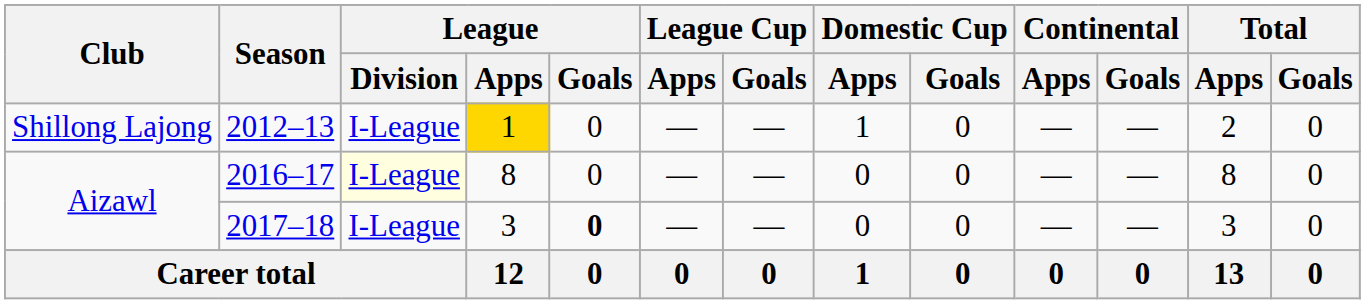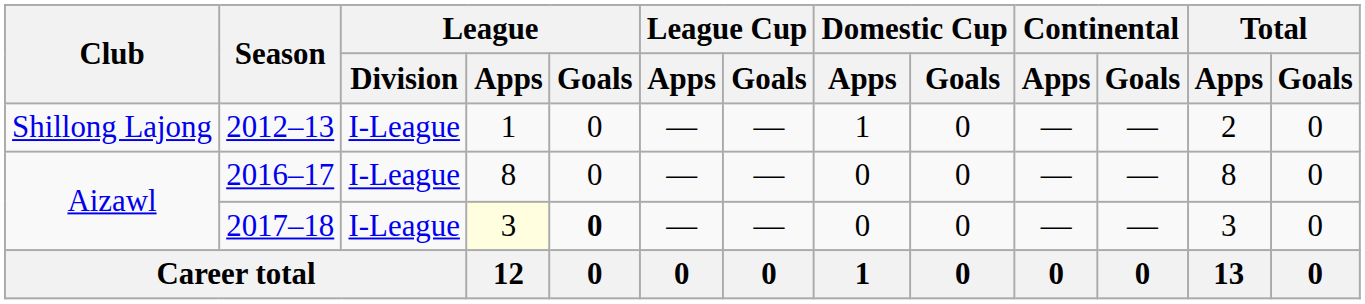(508, 126) gold background -> (508, 126) no background
(404, 175) lightyellow background -> (404, 175) no background
(508, 224) no background -> (508, 224) lightyellow background
